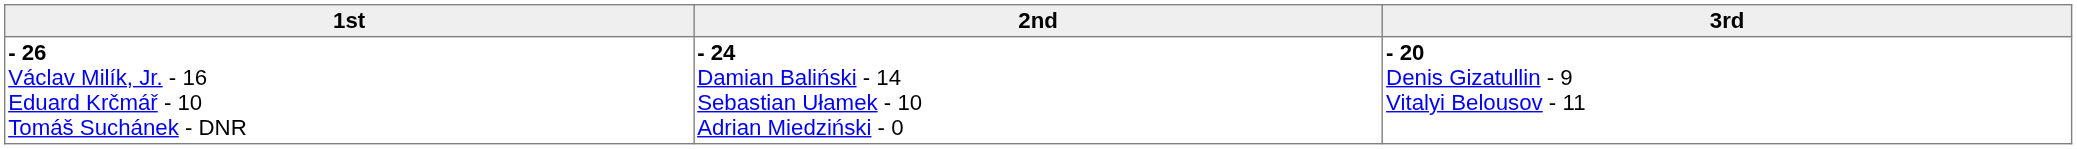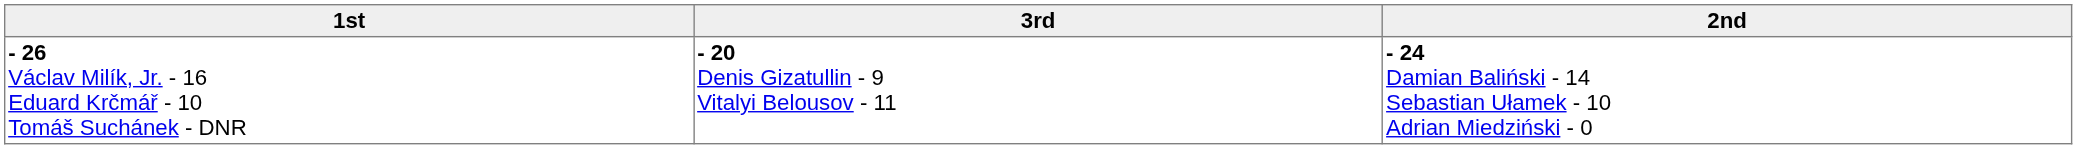columns swapped: (1038, 20) <-> (1727, 20)
